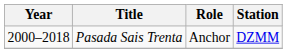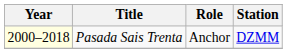(39, 37) no background -> (39, 37) lightyellow background
